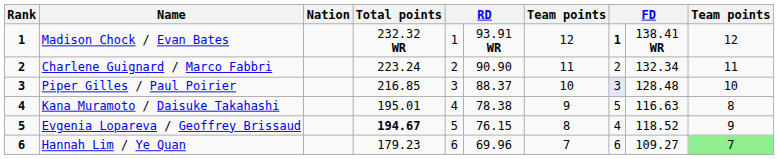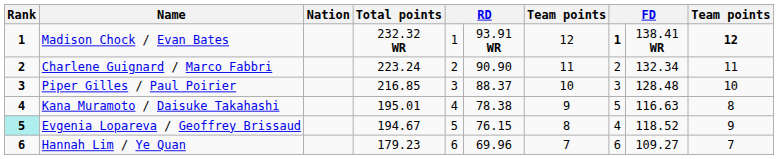(731, 41) normal -> (731, 41) bold
(617, 86) lavender background -> (617, 86) no background
(22, 125) no background -> (22, 125) paleturquoise background
(399, 125) bold -> (399, 125) normal
(731, 145) lightgreen background -> (731, 145) no background
